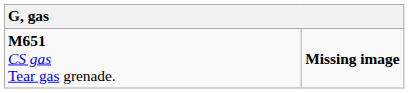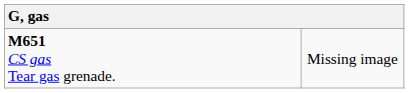(352, 58) bold -> (352, 58) normal
